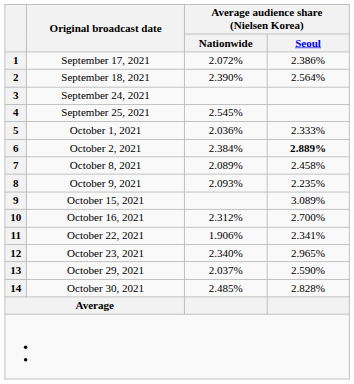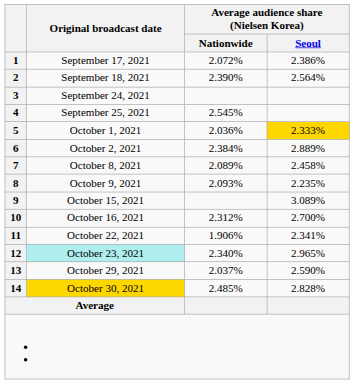(308, 130) no background -> (308, 130) gold background
(308, 148) bold -> (308, 148) normal
(106, 253) no background -> (106, 253) paleturquoise background
(106, 288) no background -> (106, 288) gold background
